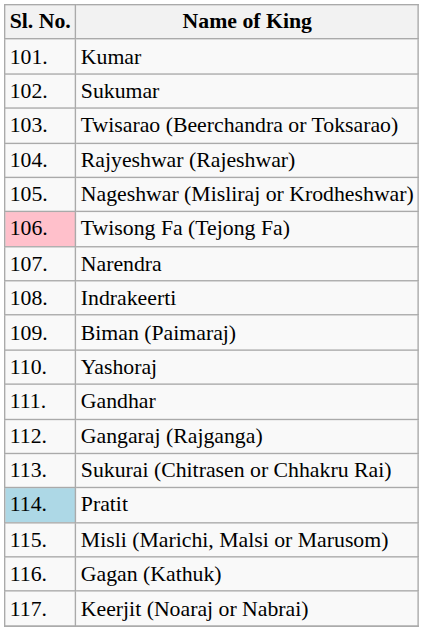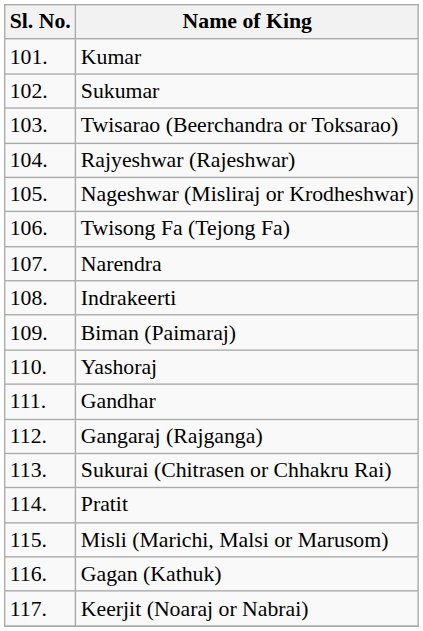(29, 228) pink background -> (29, 228) no background
(28, 504) lightblue background -> (28, 504) no background
